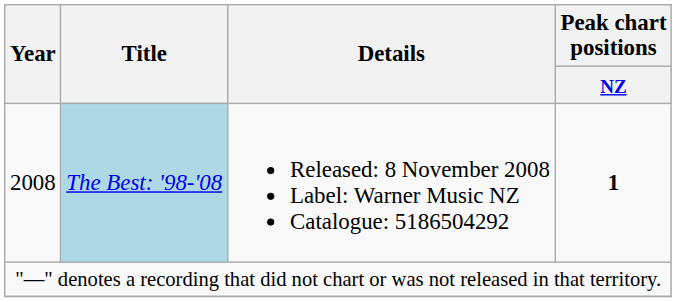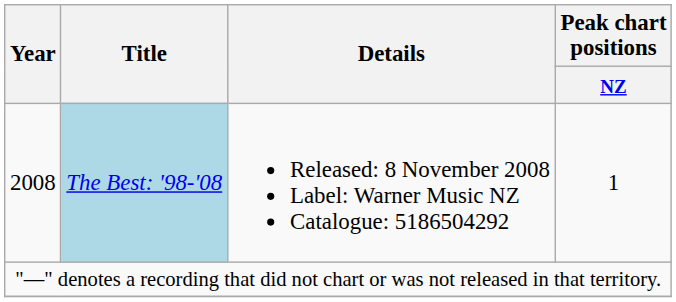(613, 182) bold -> (613, 182) normal
